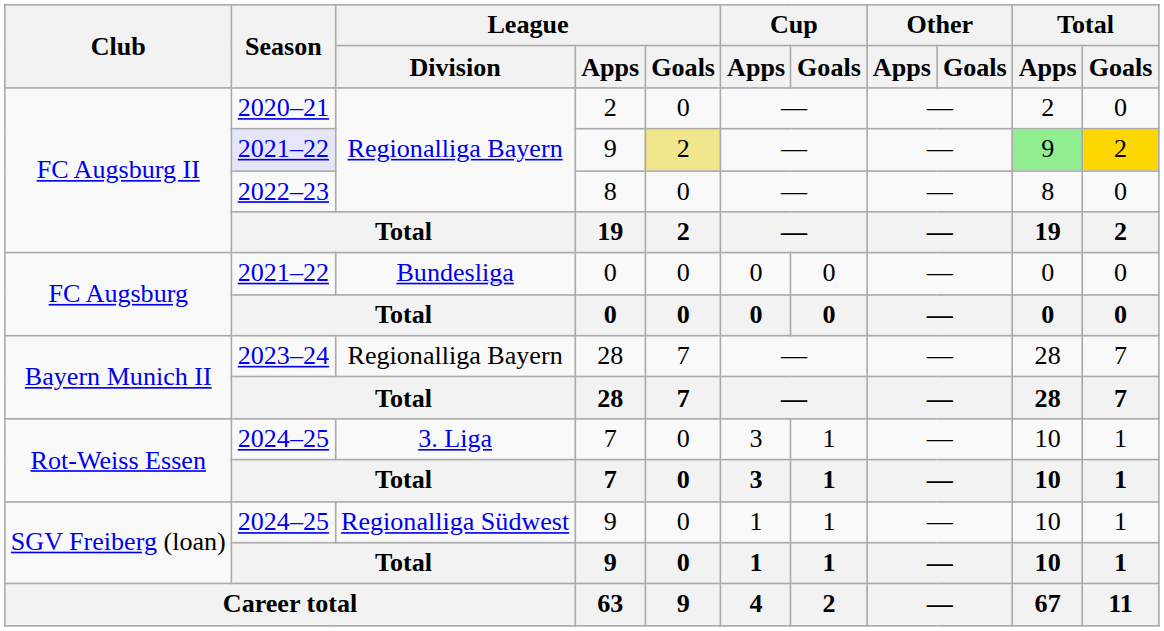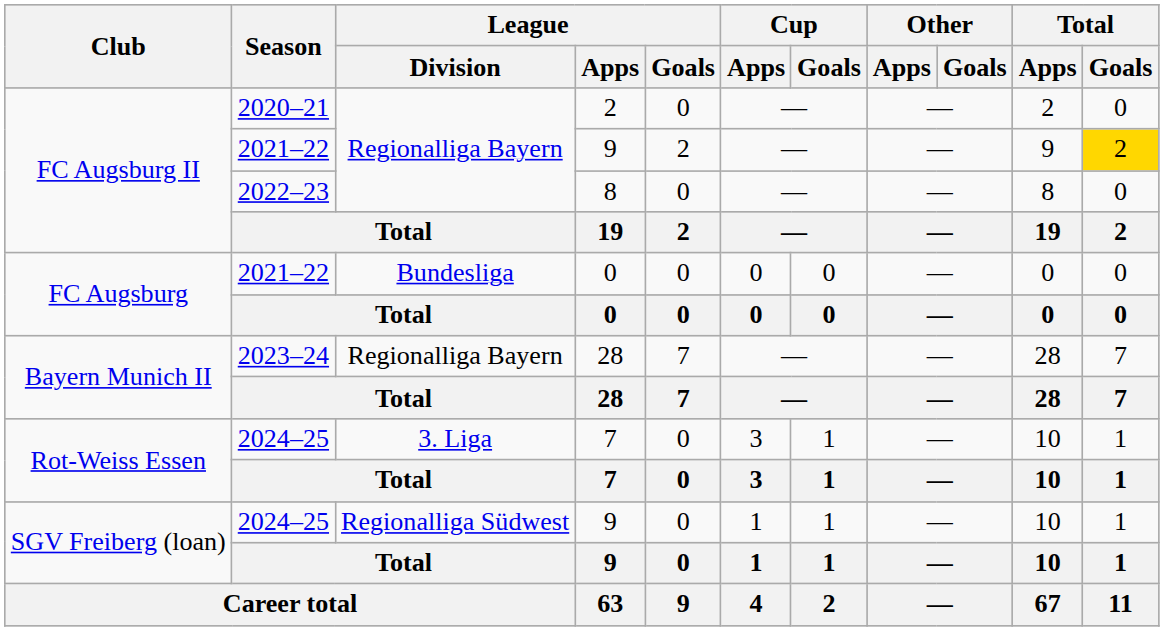(283, 149) lavender background -> (283, 149) no background
(683, 149) khaki background -> (683, 149) no background
(1048, 149) lightgreen background -> (1048, 149) no background
